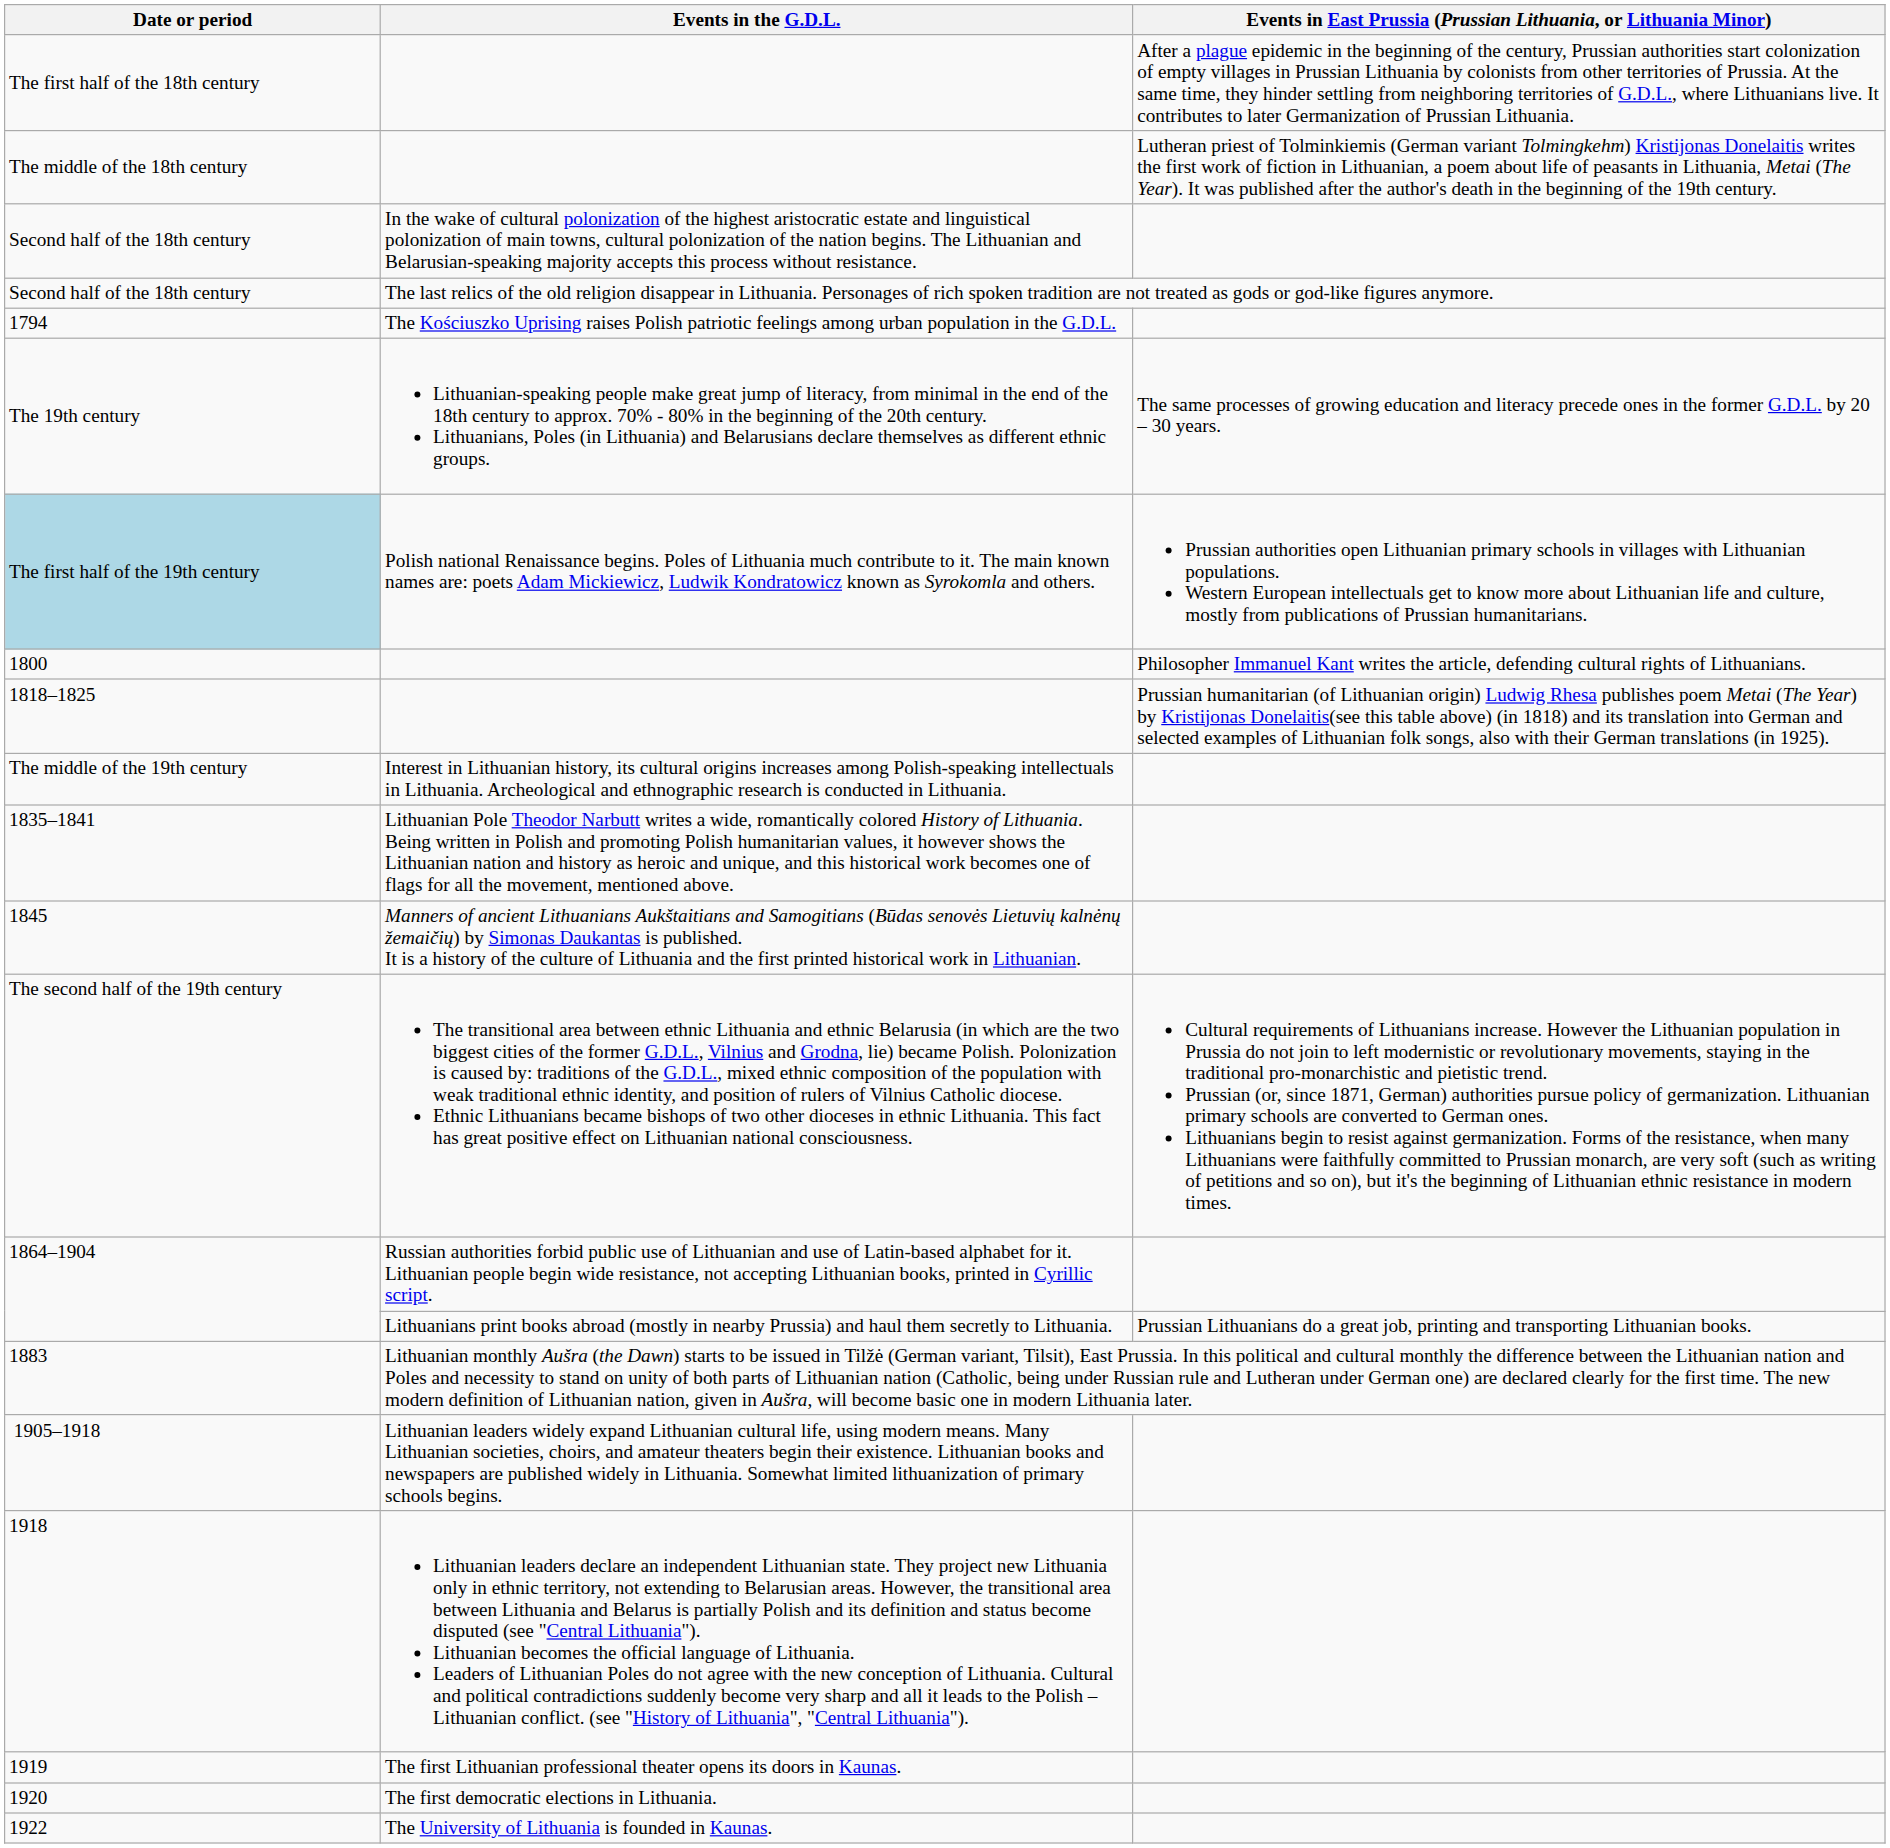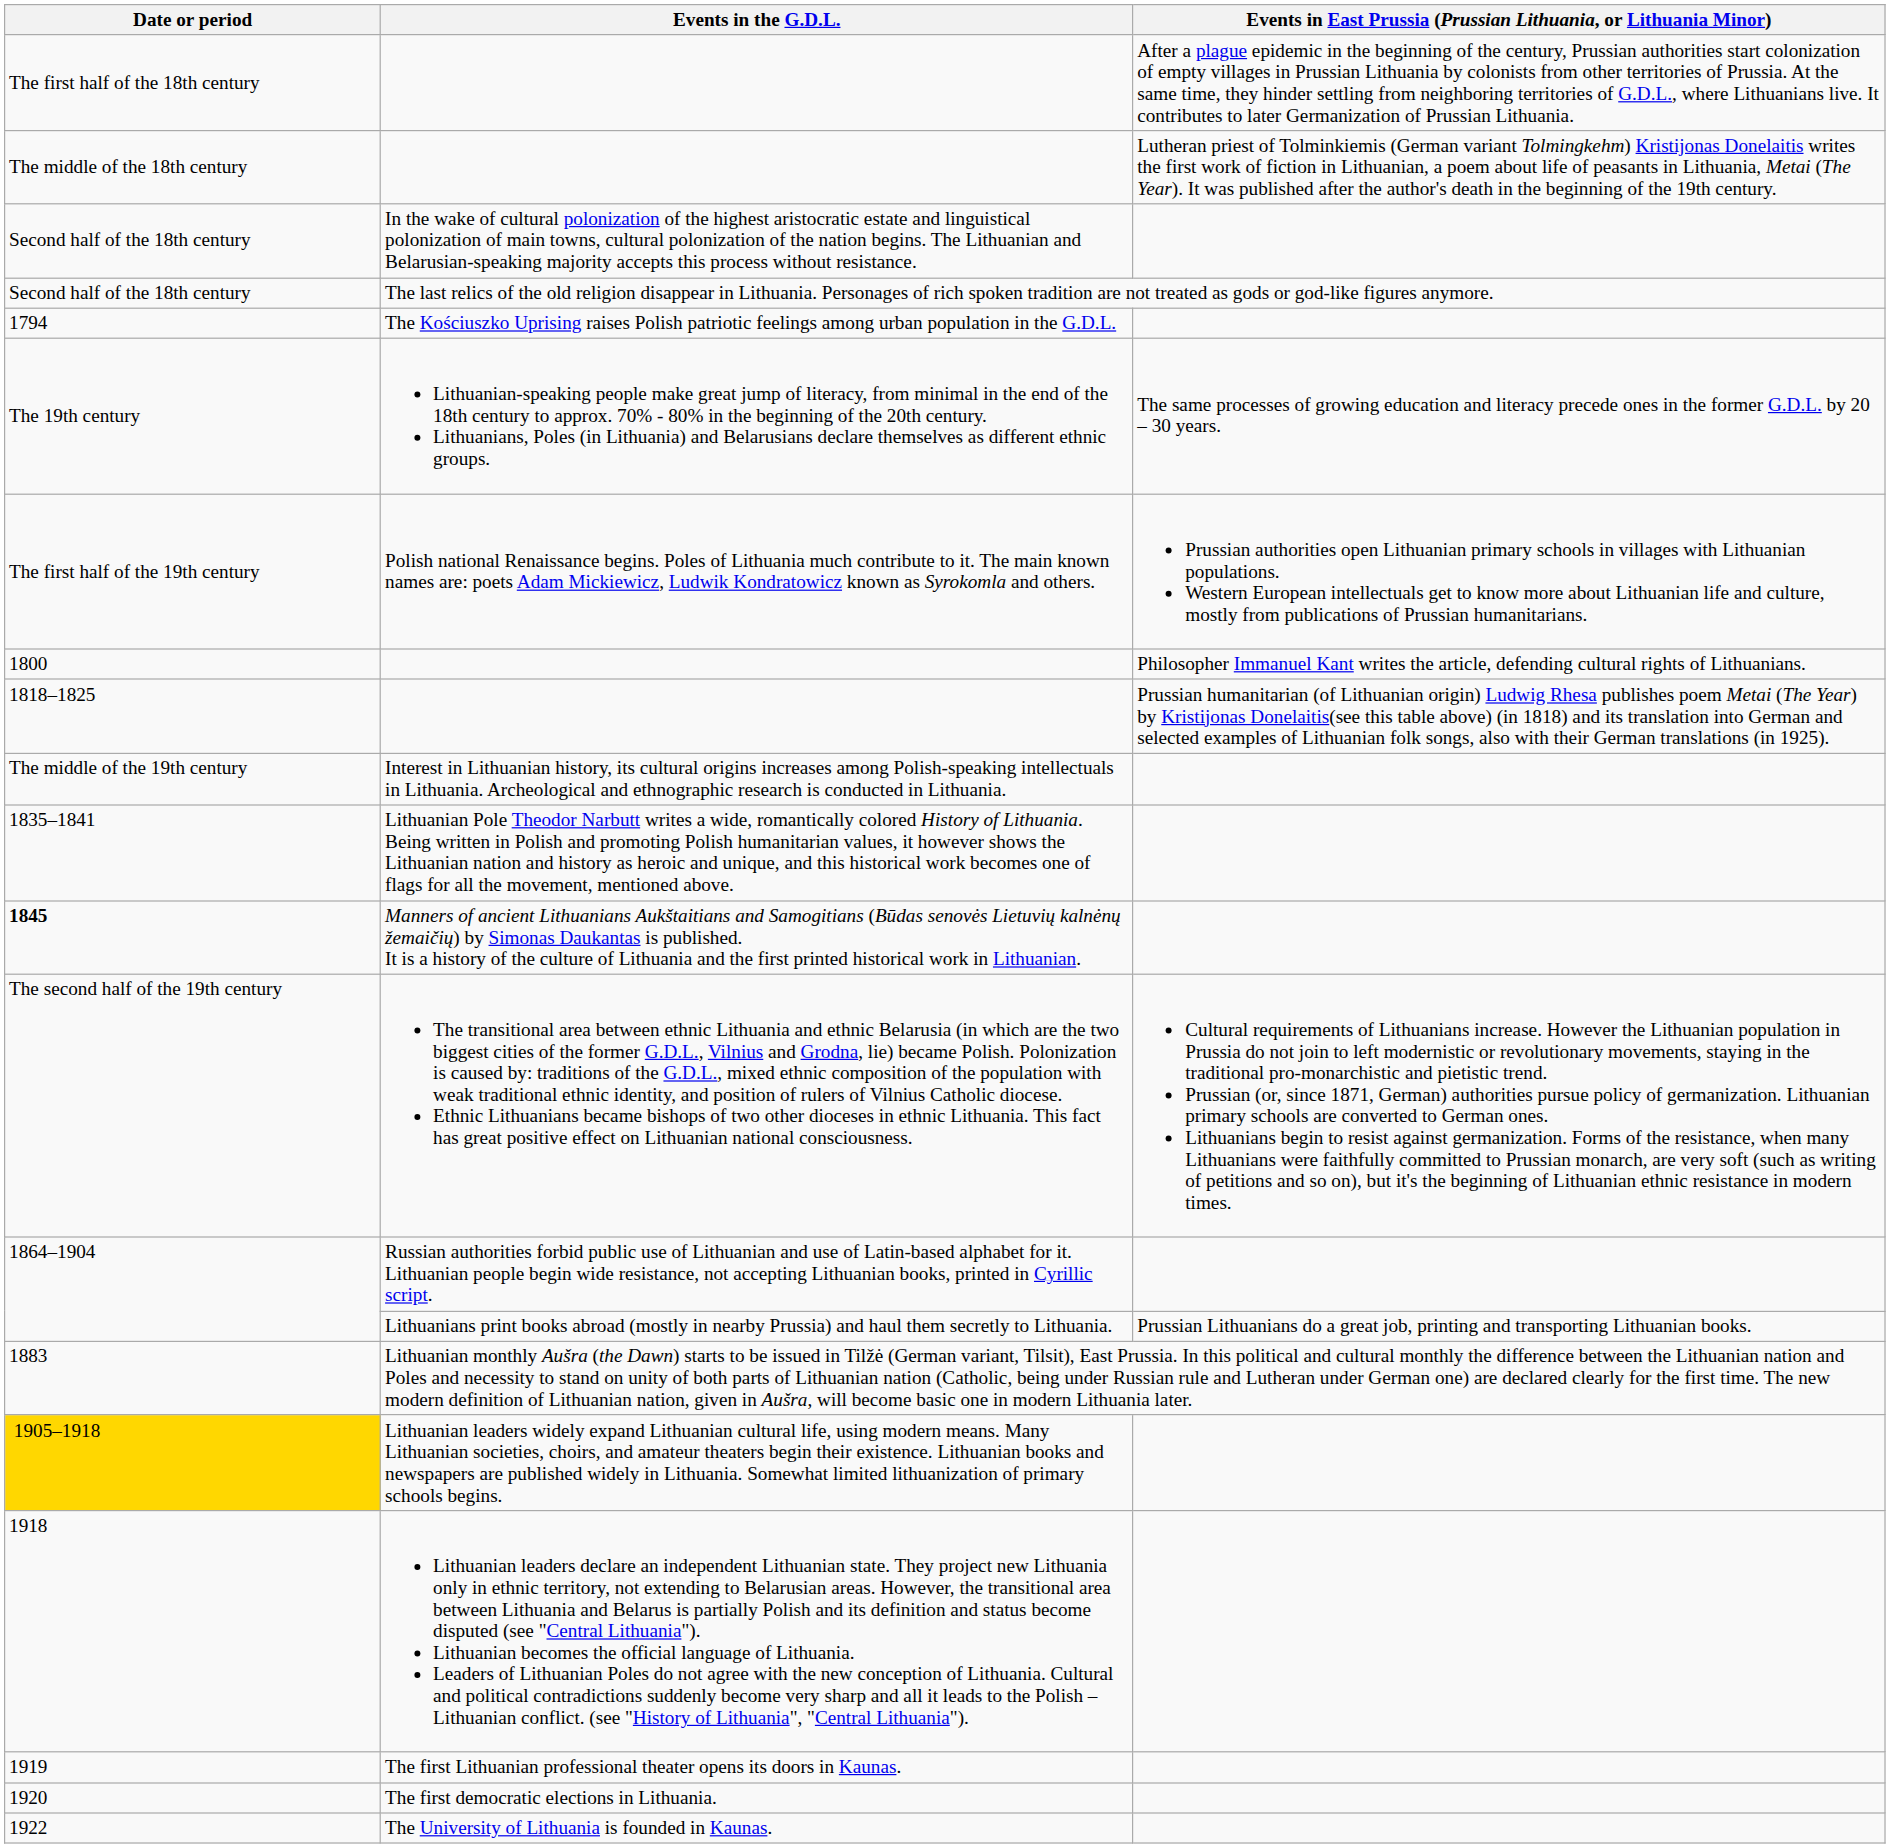(134, 571) lightblue background -> (134, 571) no background
(28, 915) normal -> (28, 915) bold
(55, 1430) no background -> (55, 1430) gold background
